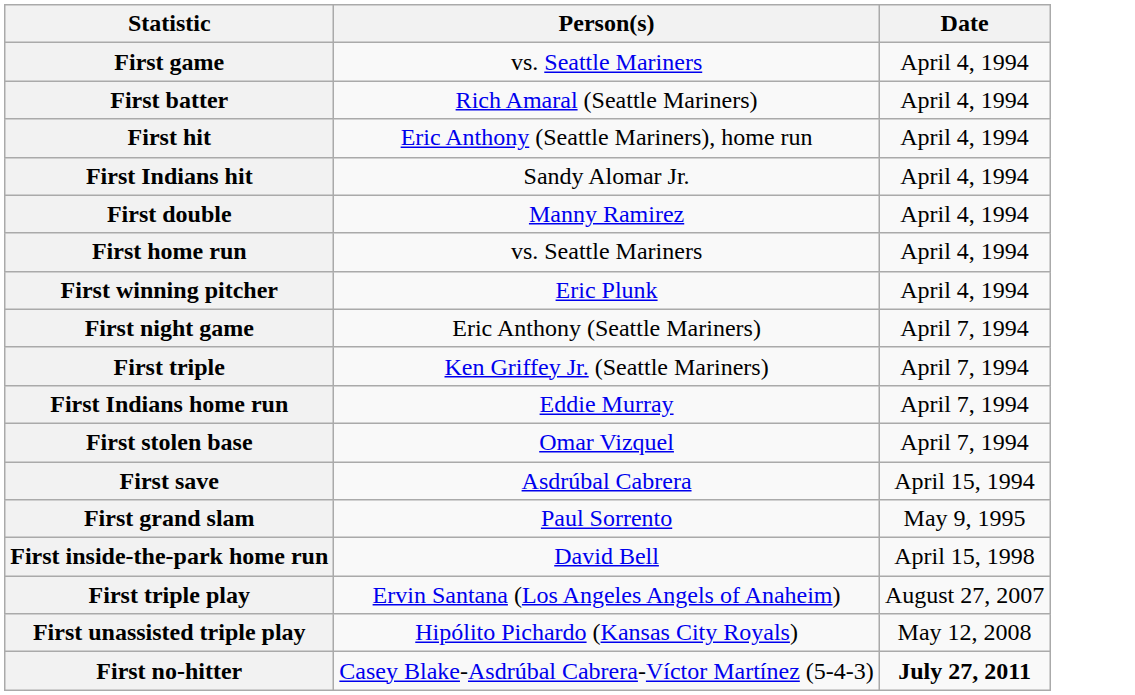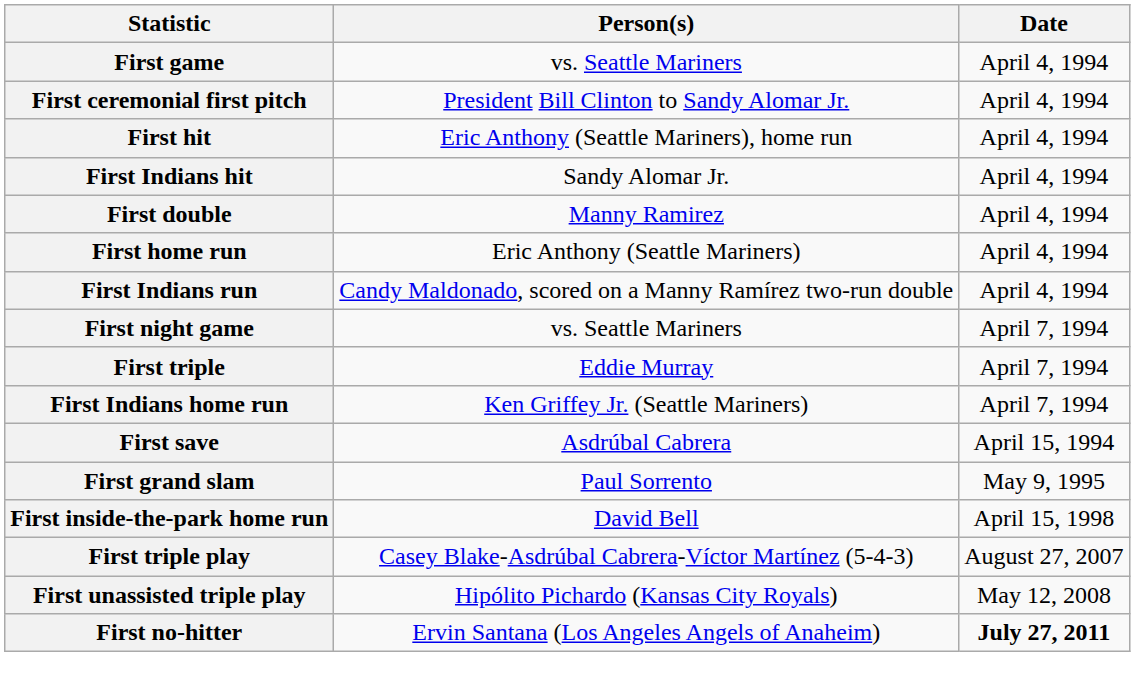+ row: (169, 99)
- row: (169, 99)
(607, 251) vs. Seattle Mariners -> (646, 251) Eric Anthony (Seattle Mariners)
+ row: (169, 289)
- row: (169, 289)
(607, 328) Eric Anthony (Seattle Mariners) -> (646, 328) vs. Seattle Mariners
(607, 366) Ken Griffey Jr. (Seattle Mariners) -> (646, 366) Eddie Murray
(607, 404) Eddie Murray -> (646, 404) Ken Griffey Jr. (Seattle Mariners)
- row: (169, 442)
(607, 594) Ervin Santana (Los Angeles Angels of Anaheim) -> (646, 556) Casey Blake-Asdrúbal Cabrera-Víctor Martínez (5-4-3)
(607, 670) Casey Blake-Asdrúbal Cabrera-Víctor Martínez (5-4-3) -> (646, 632) Ervin Santana (Los Angeles Angels of Anaheim)
